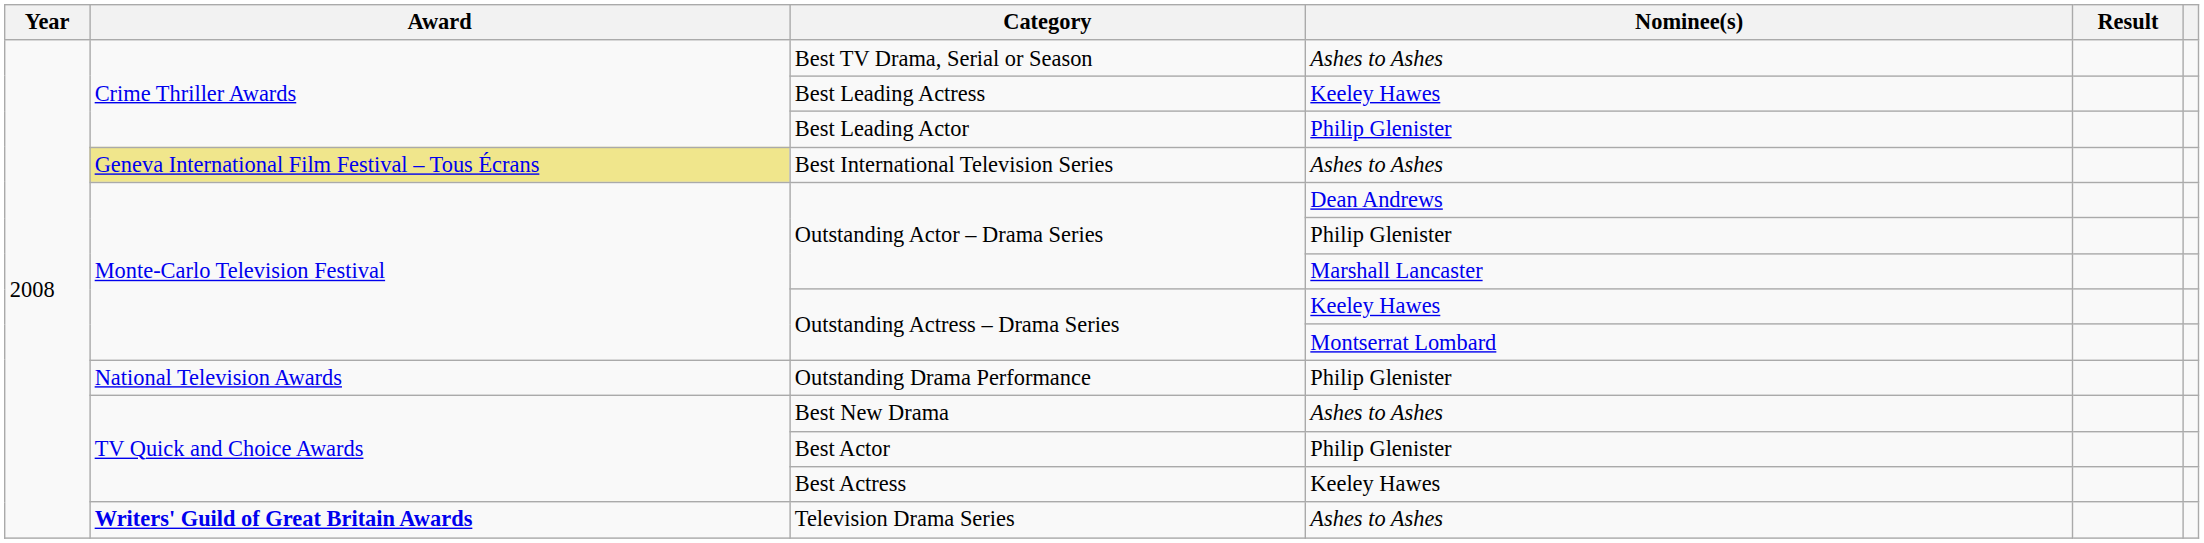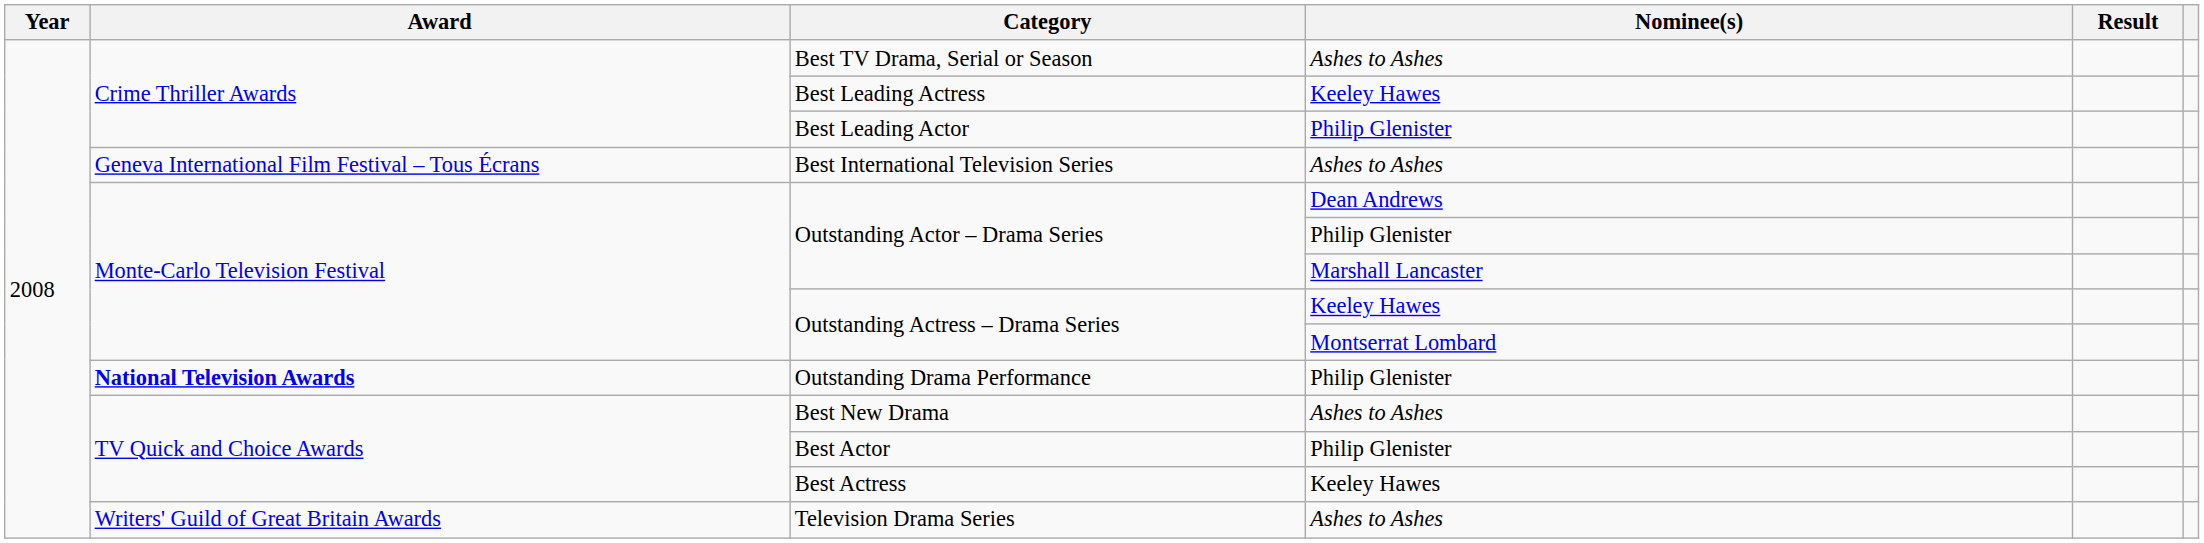(317, 164) khaki background -> (317, 164) no background
(218, 377) normal -> (225, 377) bold
(284, 519) bold -> (268, 519) normal
